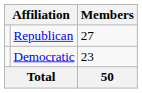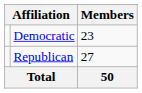rows swapped: (44, 56) <-> (43, 35)
